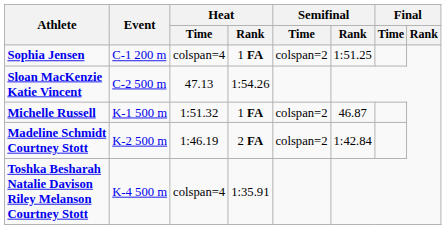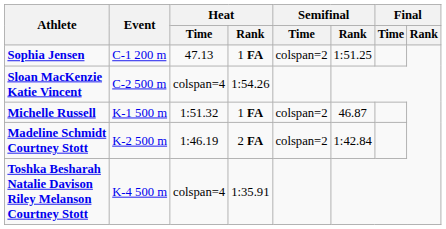(199, 56) colspan=4 -> (199, 56) 47.13
(199, 84) 47.13 -> (199, 84) colspan=4
